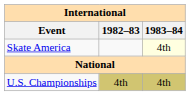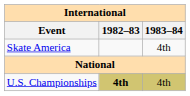(164, 47) lightyellow background -> (164, 47) no background
(121, 82) normal -> (121, 82) bold
